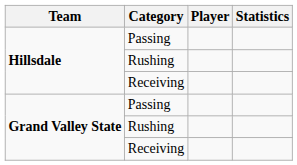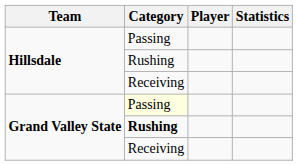(149, 104) no background -> (149, 104) lightyellow background
(151, 126) normal -> (153, 126) bold
